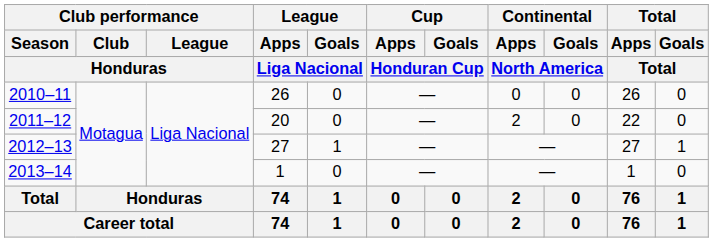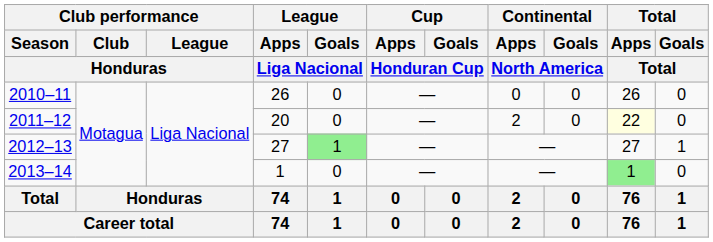(631, 120) no background -> (631, 120) lightyellow background
(337, 146) no background -> (337, 146) lightgreen background
(631, 172) no background -> (631, 172) lightgreen background
